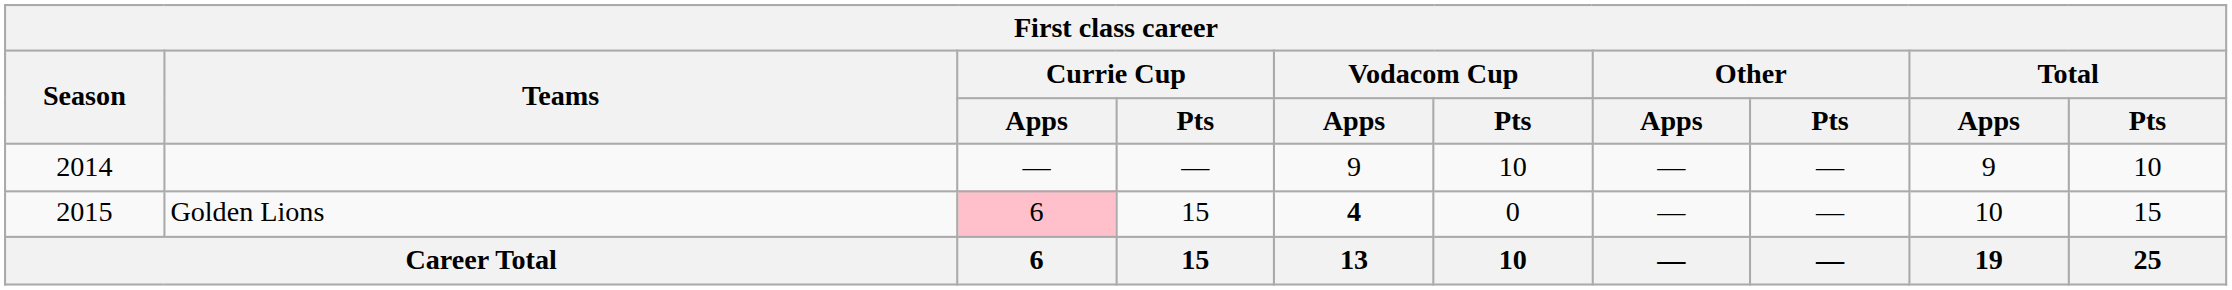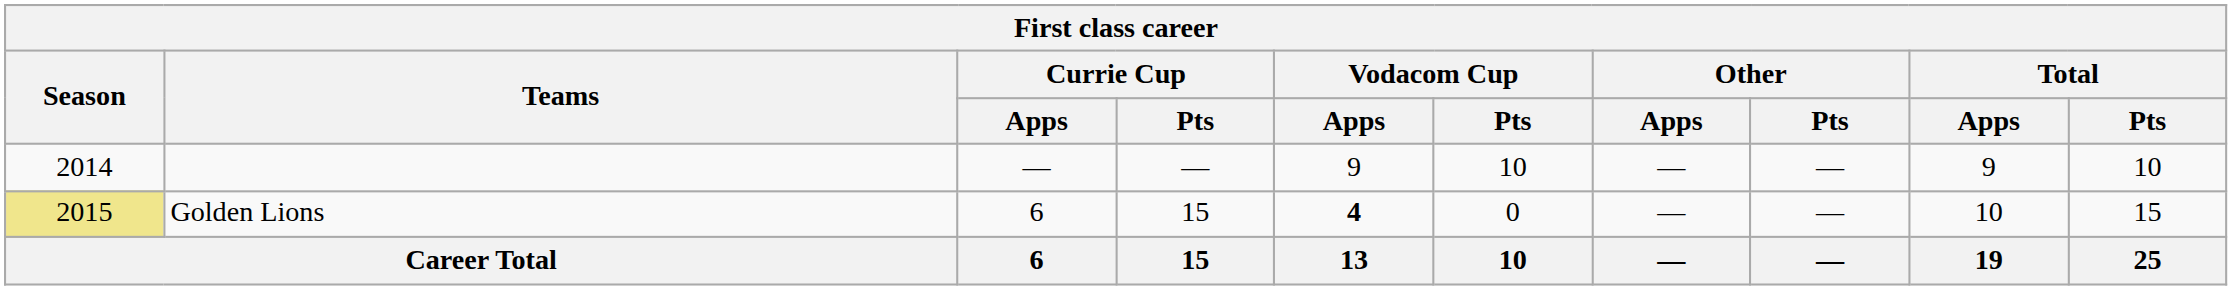(84, 213) no background -> (84, 213) khaki background
(1037, 213) pink background -> (1037, 213) no background
